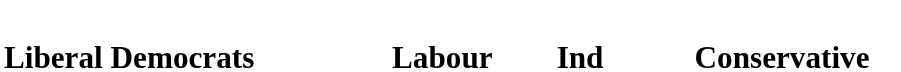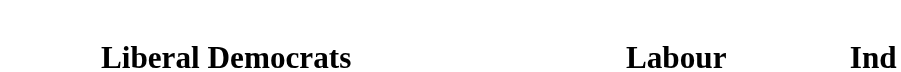- column: (782, 14)
